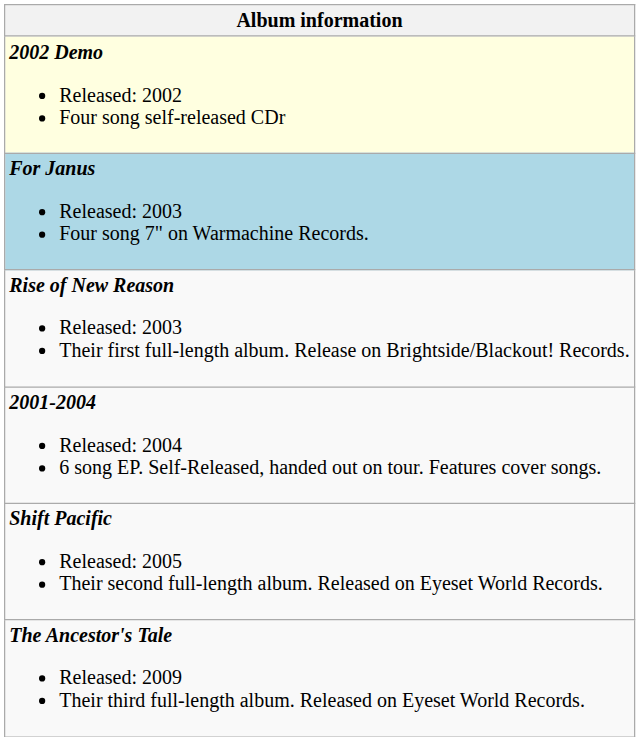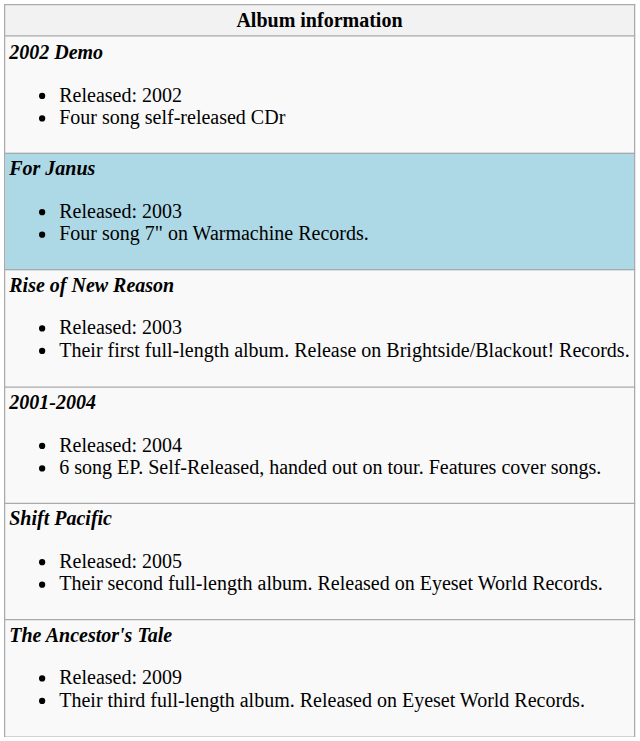(319, 85) lightyellow background -> (319, 85) no background
